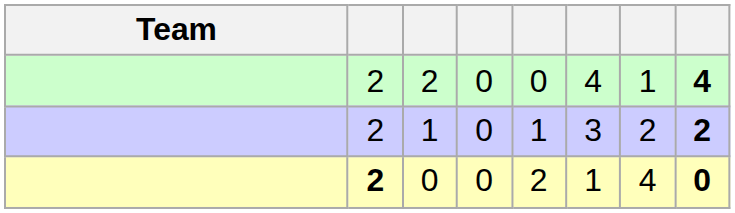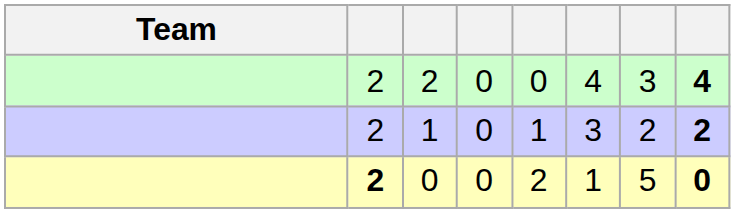(648, 80) 1 -> (648, 80) 3
(648, 181) 4 -> (648, 181) 5
